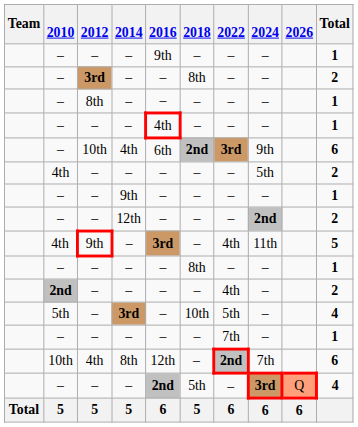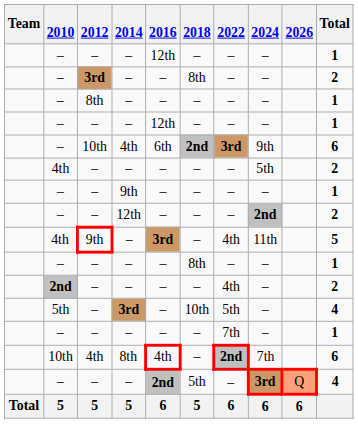(163, 55) 9th -> (163, 55) 12th
(163, 125) 4th -> (163, 123) 12th
(163, 361) 12th -> (163, 357) 4th
